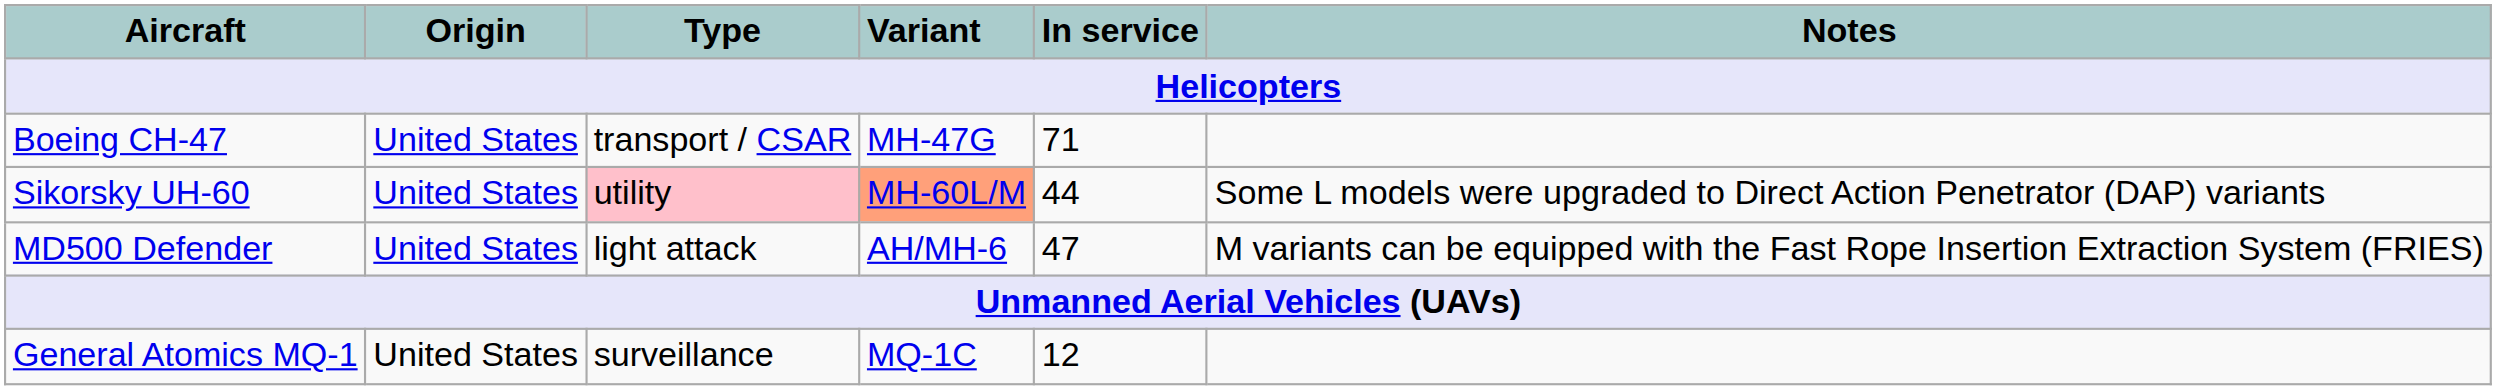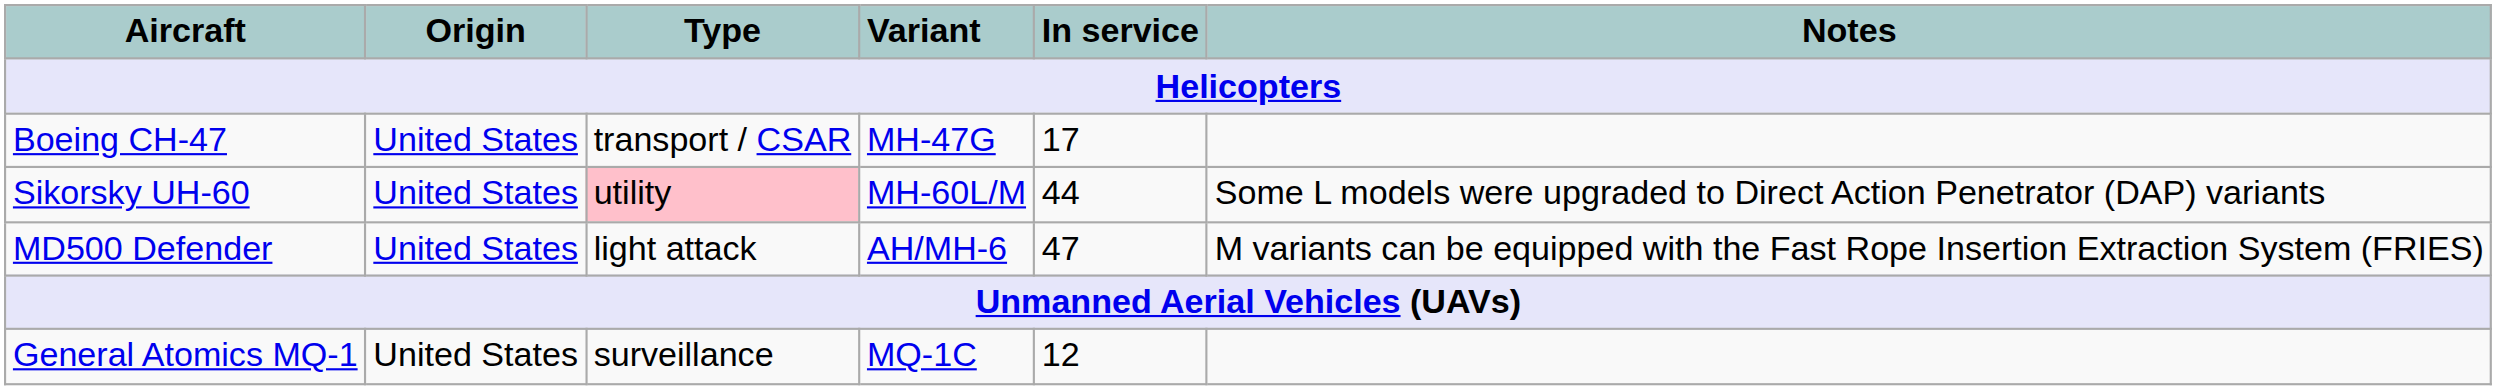(1061, 139) 71 -> (1061, 139) 17
(946, 193) lightsalmon background -> (946, 193) no background
